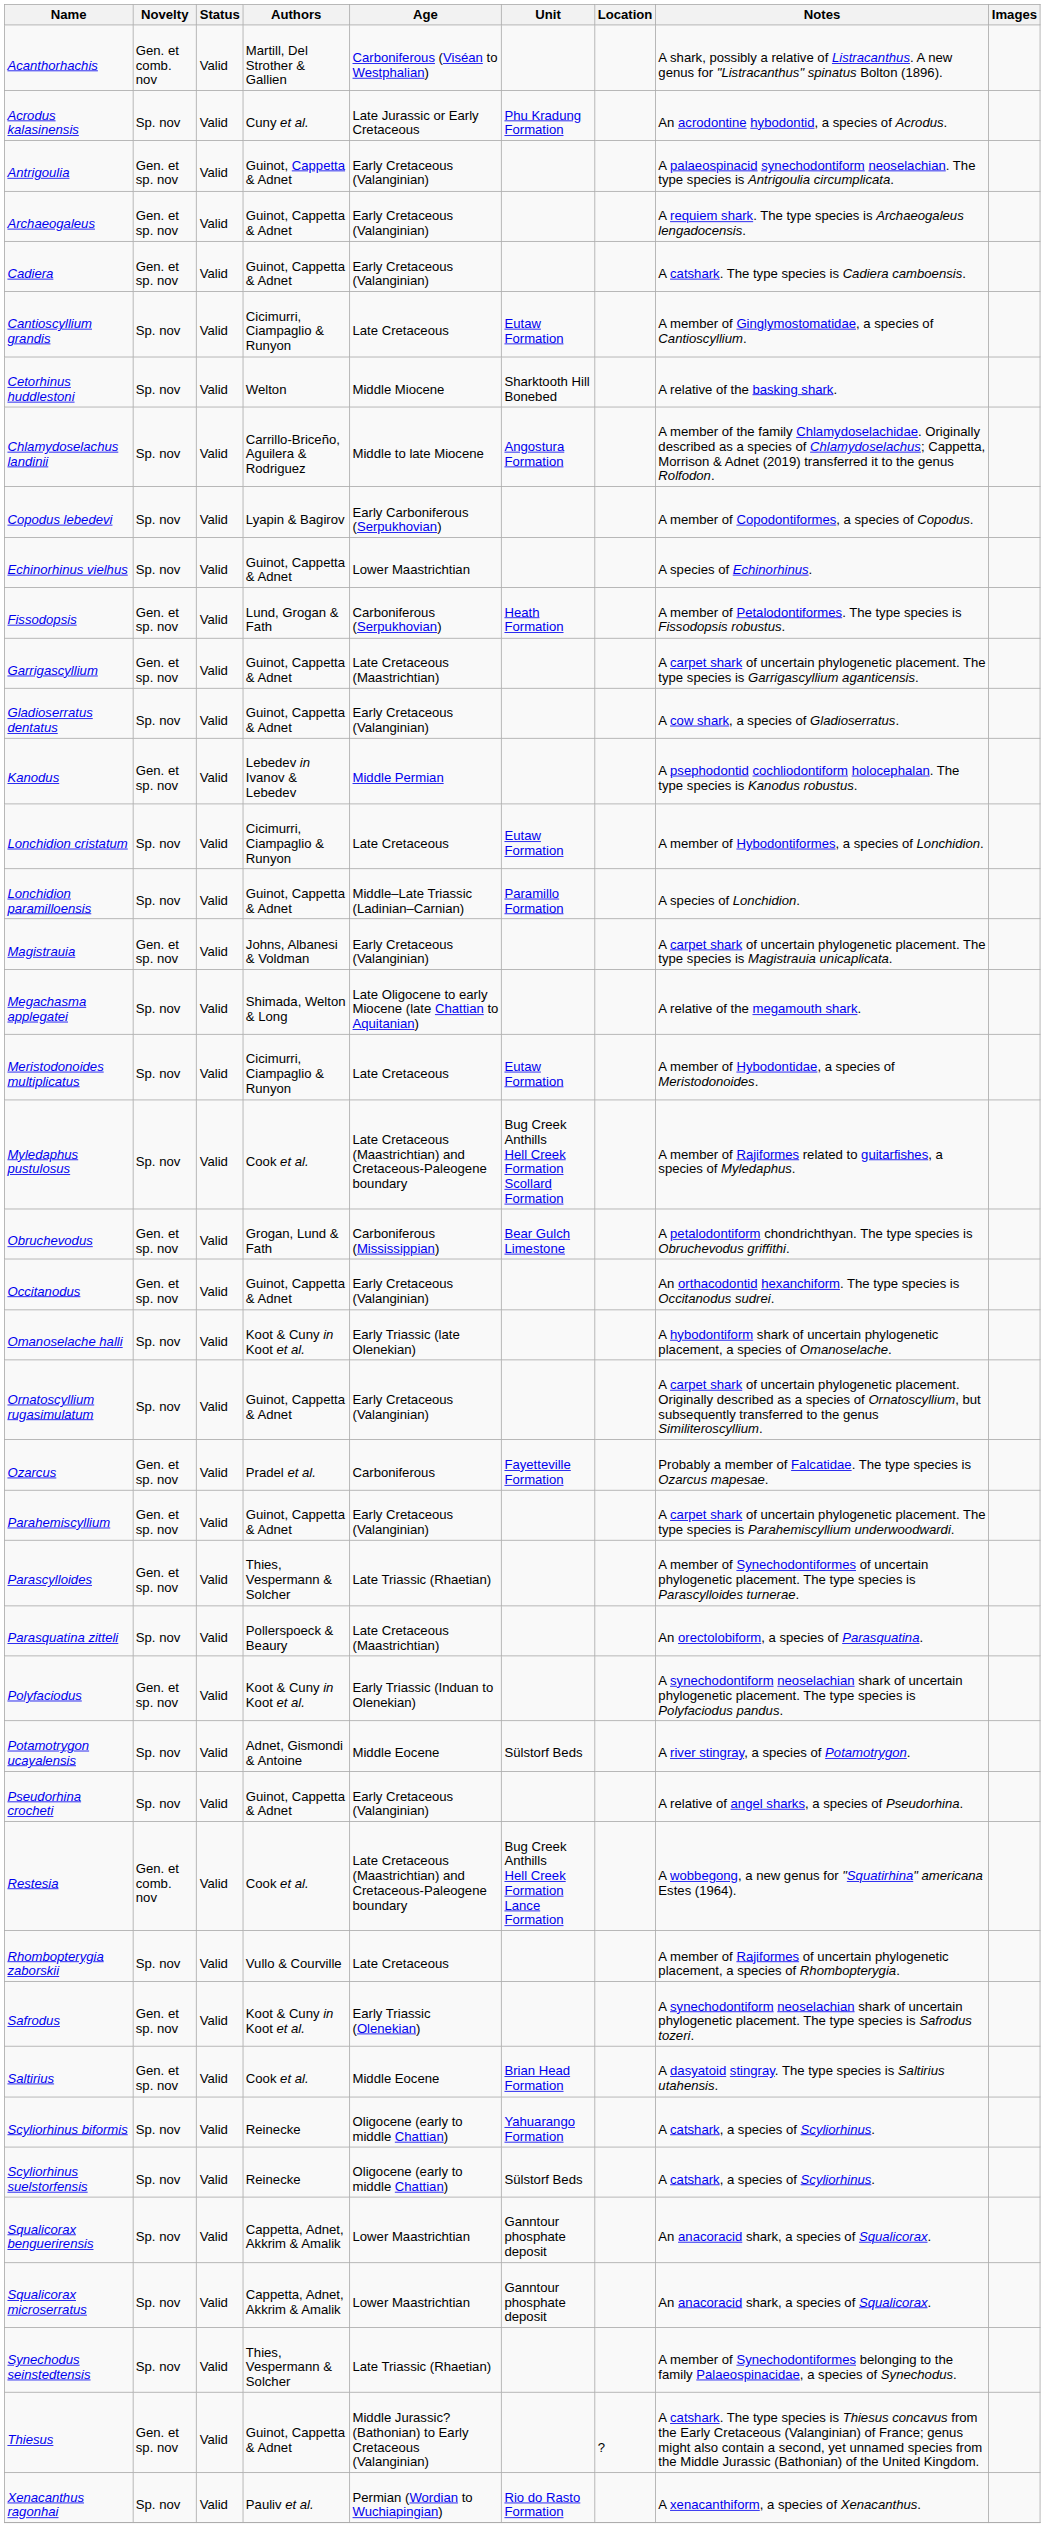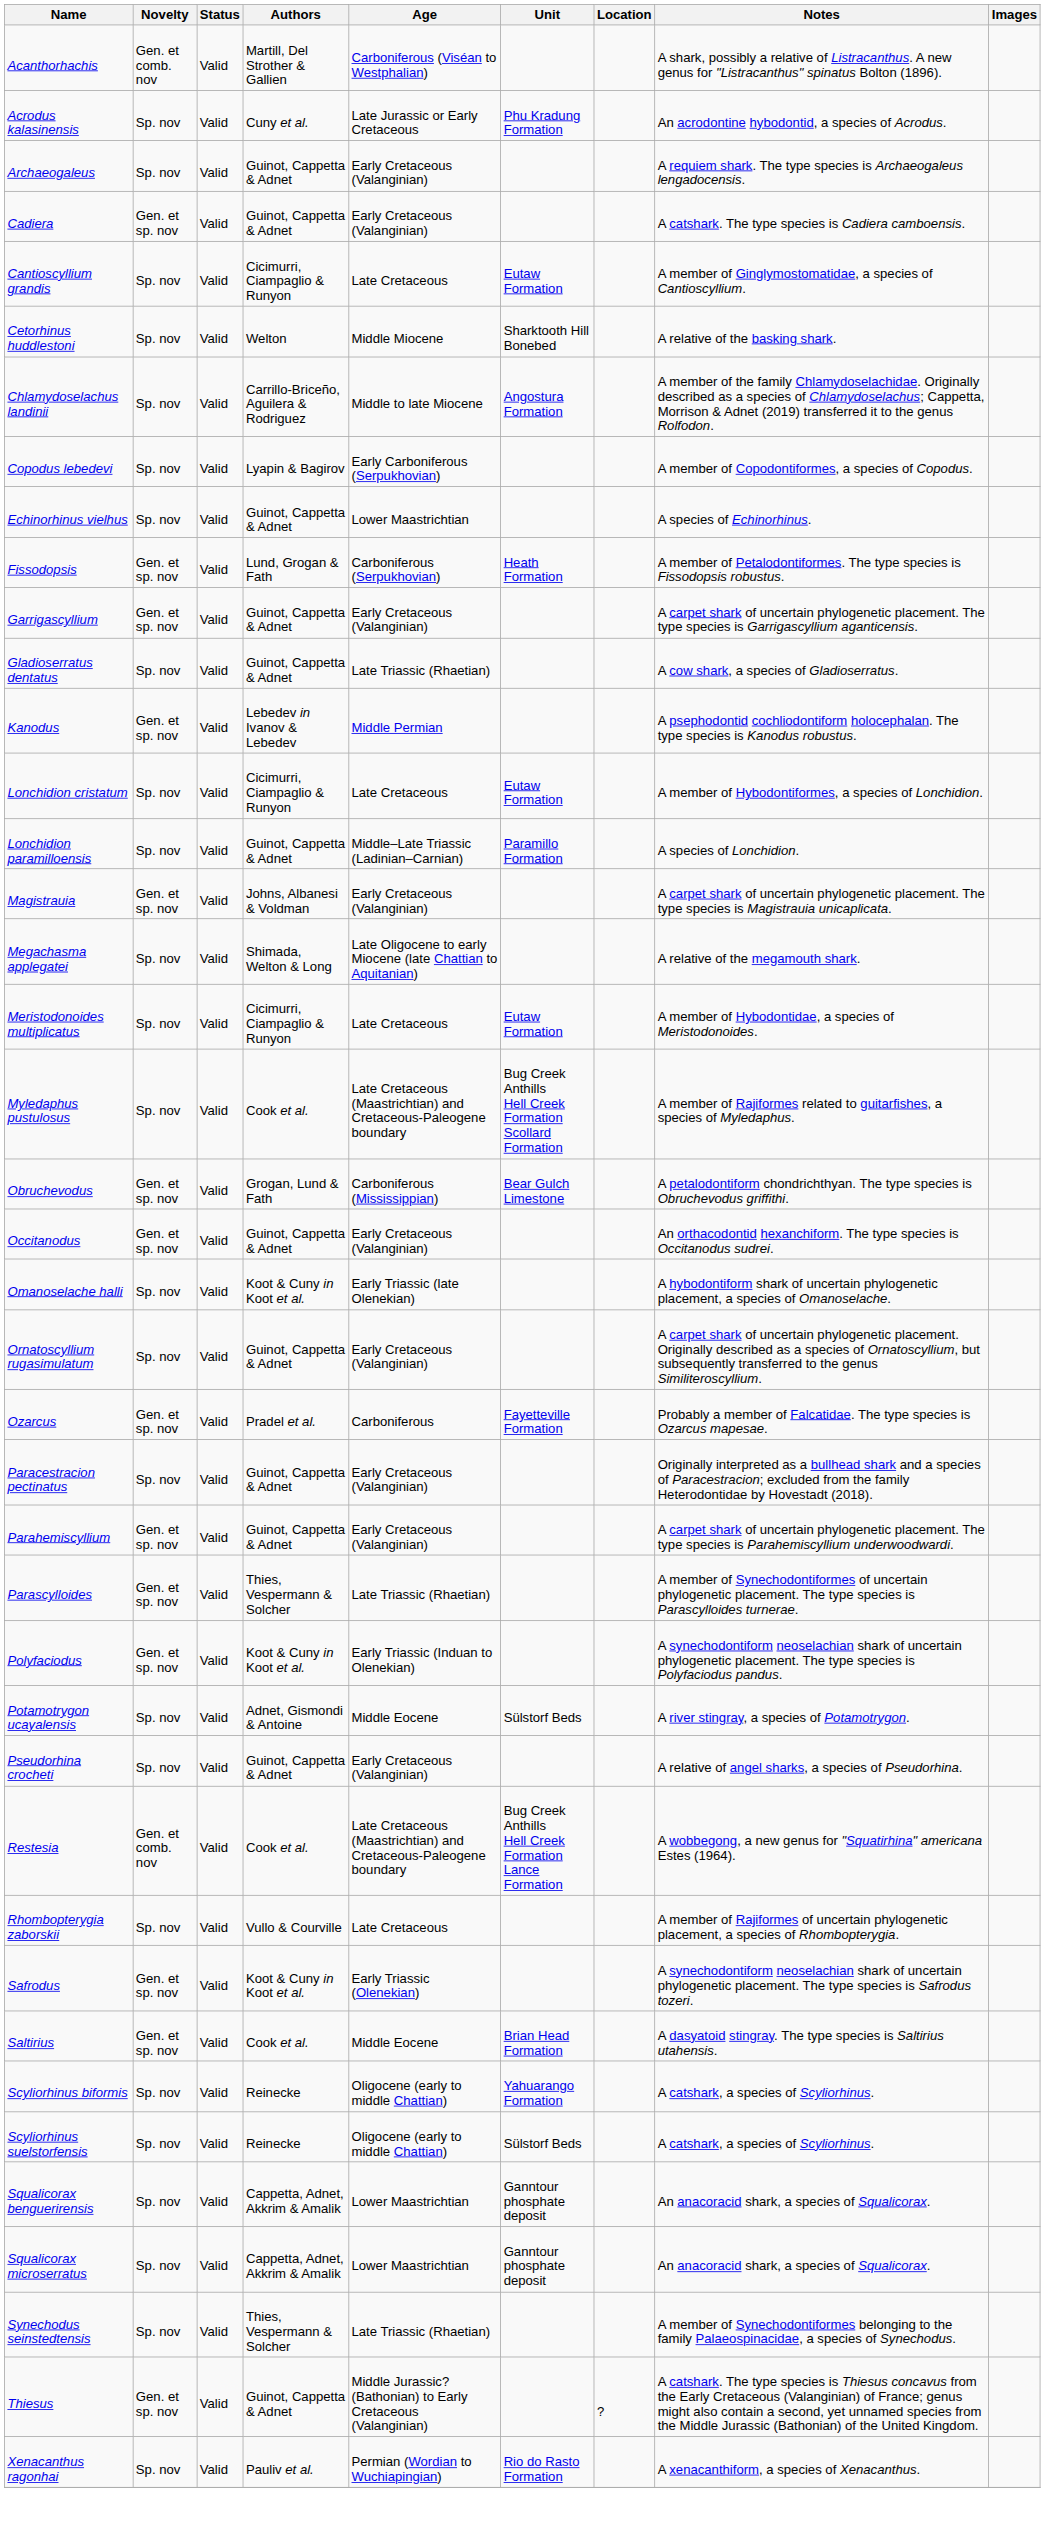- row: (38, 173)
(157, 223) Gen. et sp. nov -> (158, 173) Sp. nov
(401, 670) Late Cretaceous (Maastrichtian) -> (402, 620) Early Cretaceous (Valanginian)
(403, 720) Early Cretaceous (Valanginian) -> (421, 670) Late Triassic (Rhaetian)
+ row: (51, 1479)
- row: (63, 1638)
